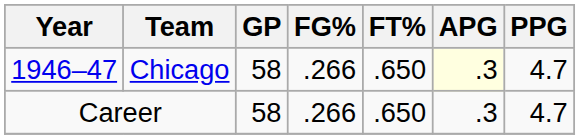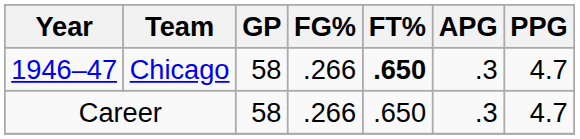(400, 70) normal -> (400, 70) bold
(486, 70) lightyellow background -> (486, 70) no background
